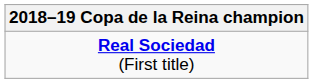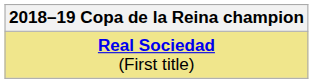(156, 54) no background -> (156, 54) khaki background
